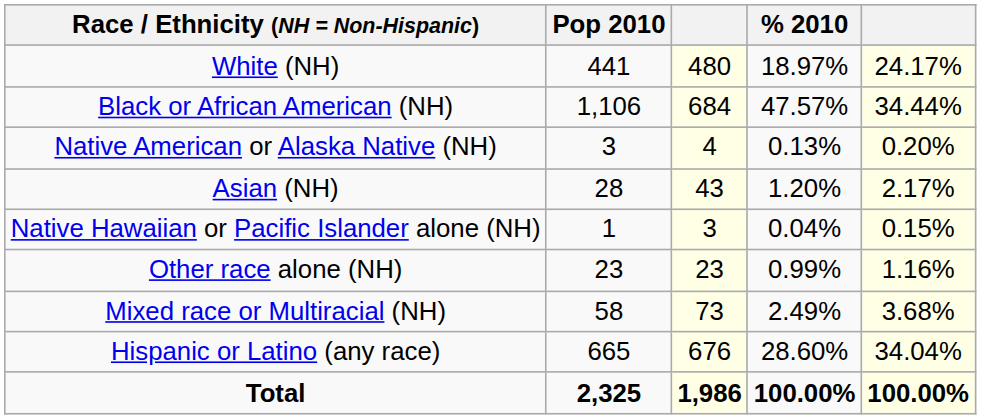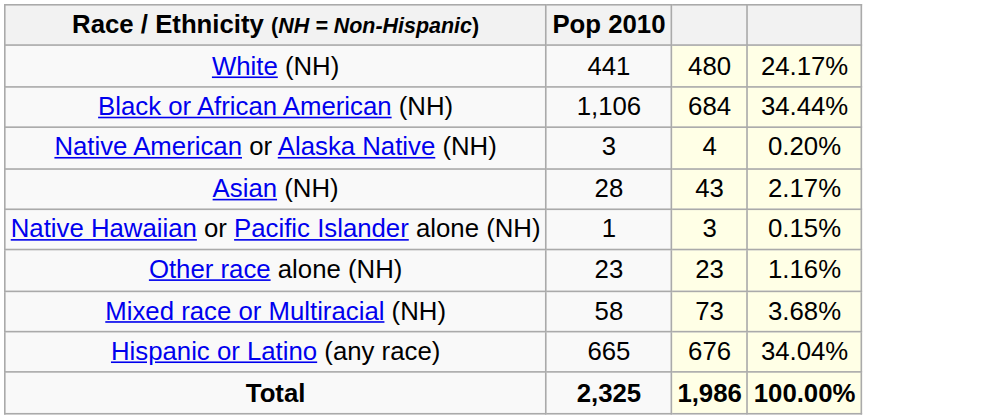- column: (805, 24)
